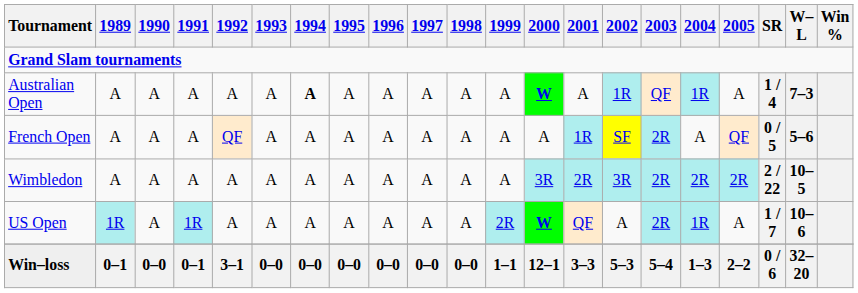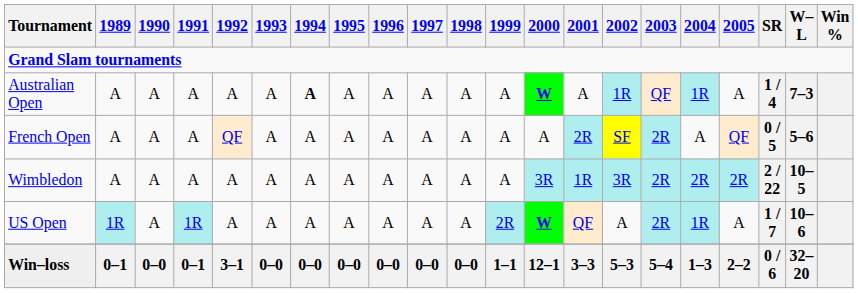(583, 136) 1R -> (583, 136) 2R
(583, 179) 2R -> (583, 179) 1R
